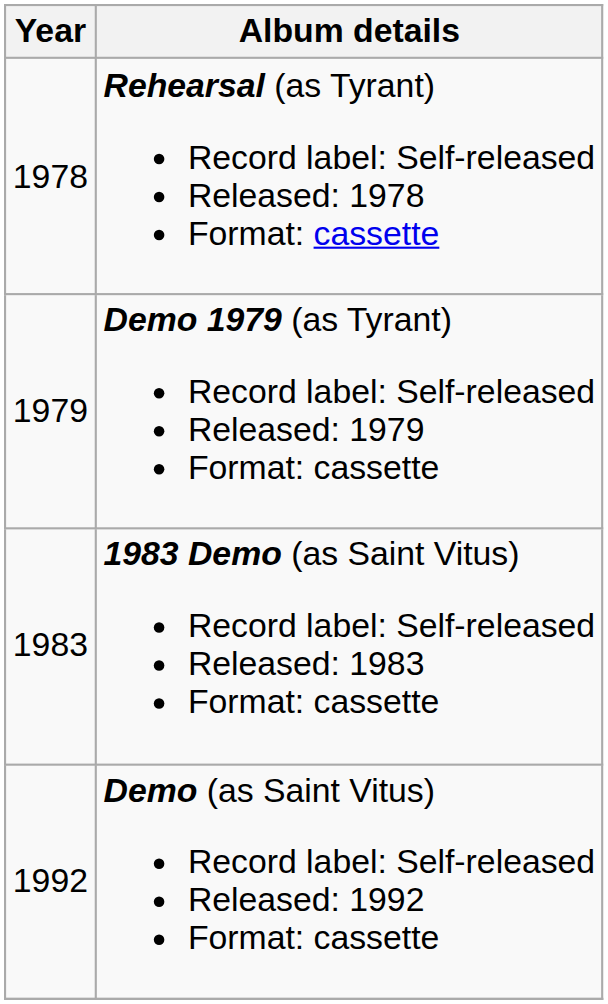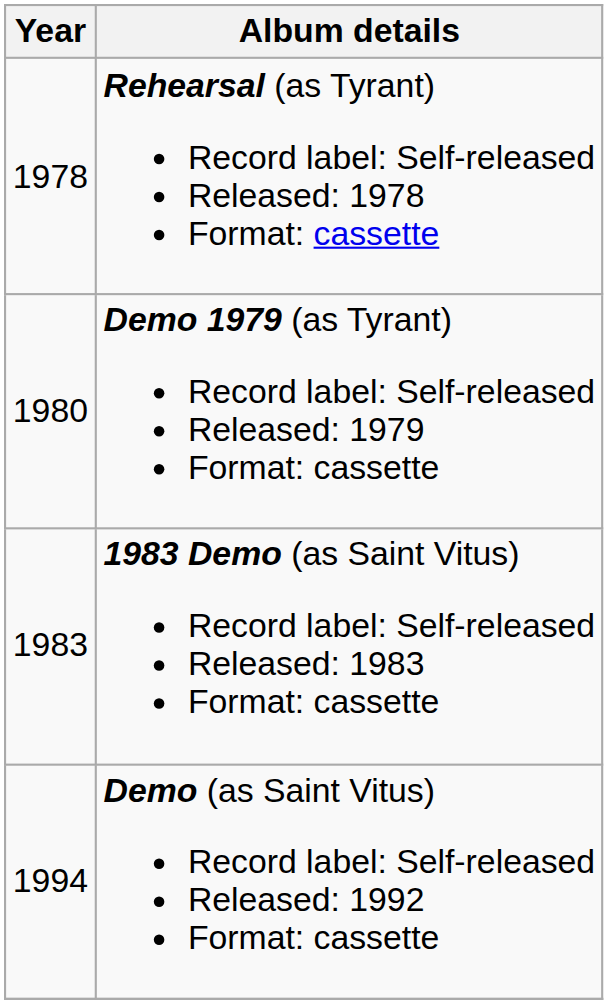(50, 410) 1979 -> (50, 410) 1980
(50, 880) 1992 -> (50, 880) 1994
